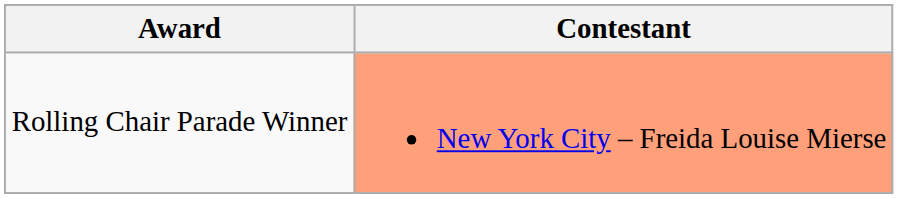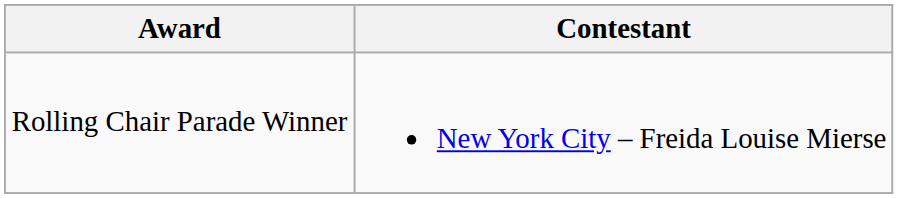(624, 140) lightsalmon background -> (624, 140) no background
